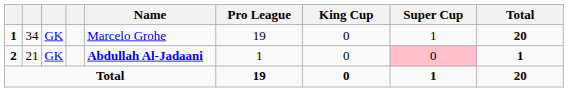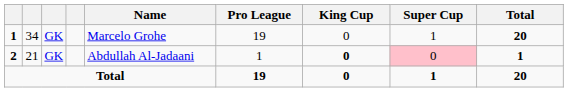(145, 55) bold -> (141, 55) normal
(346, 55) normal -> (346, 55) bold
